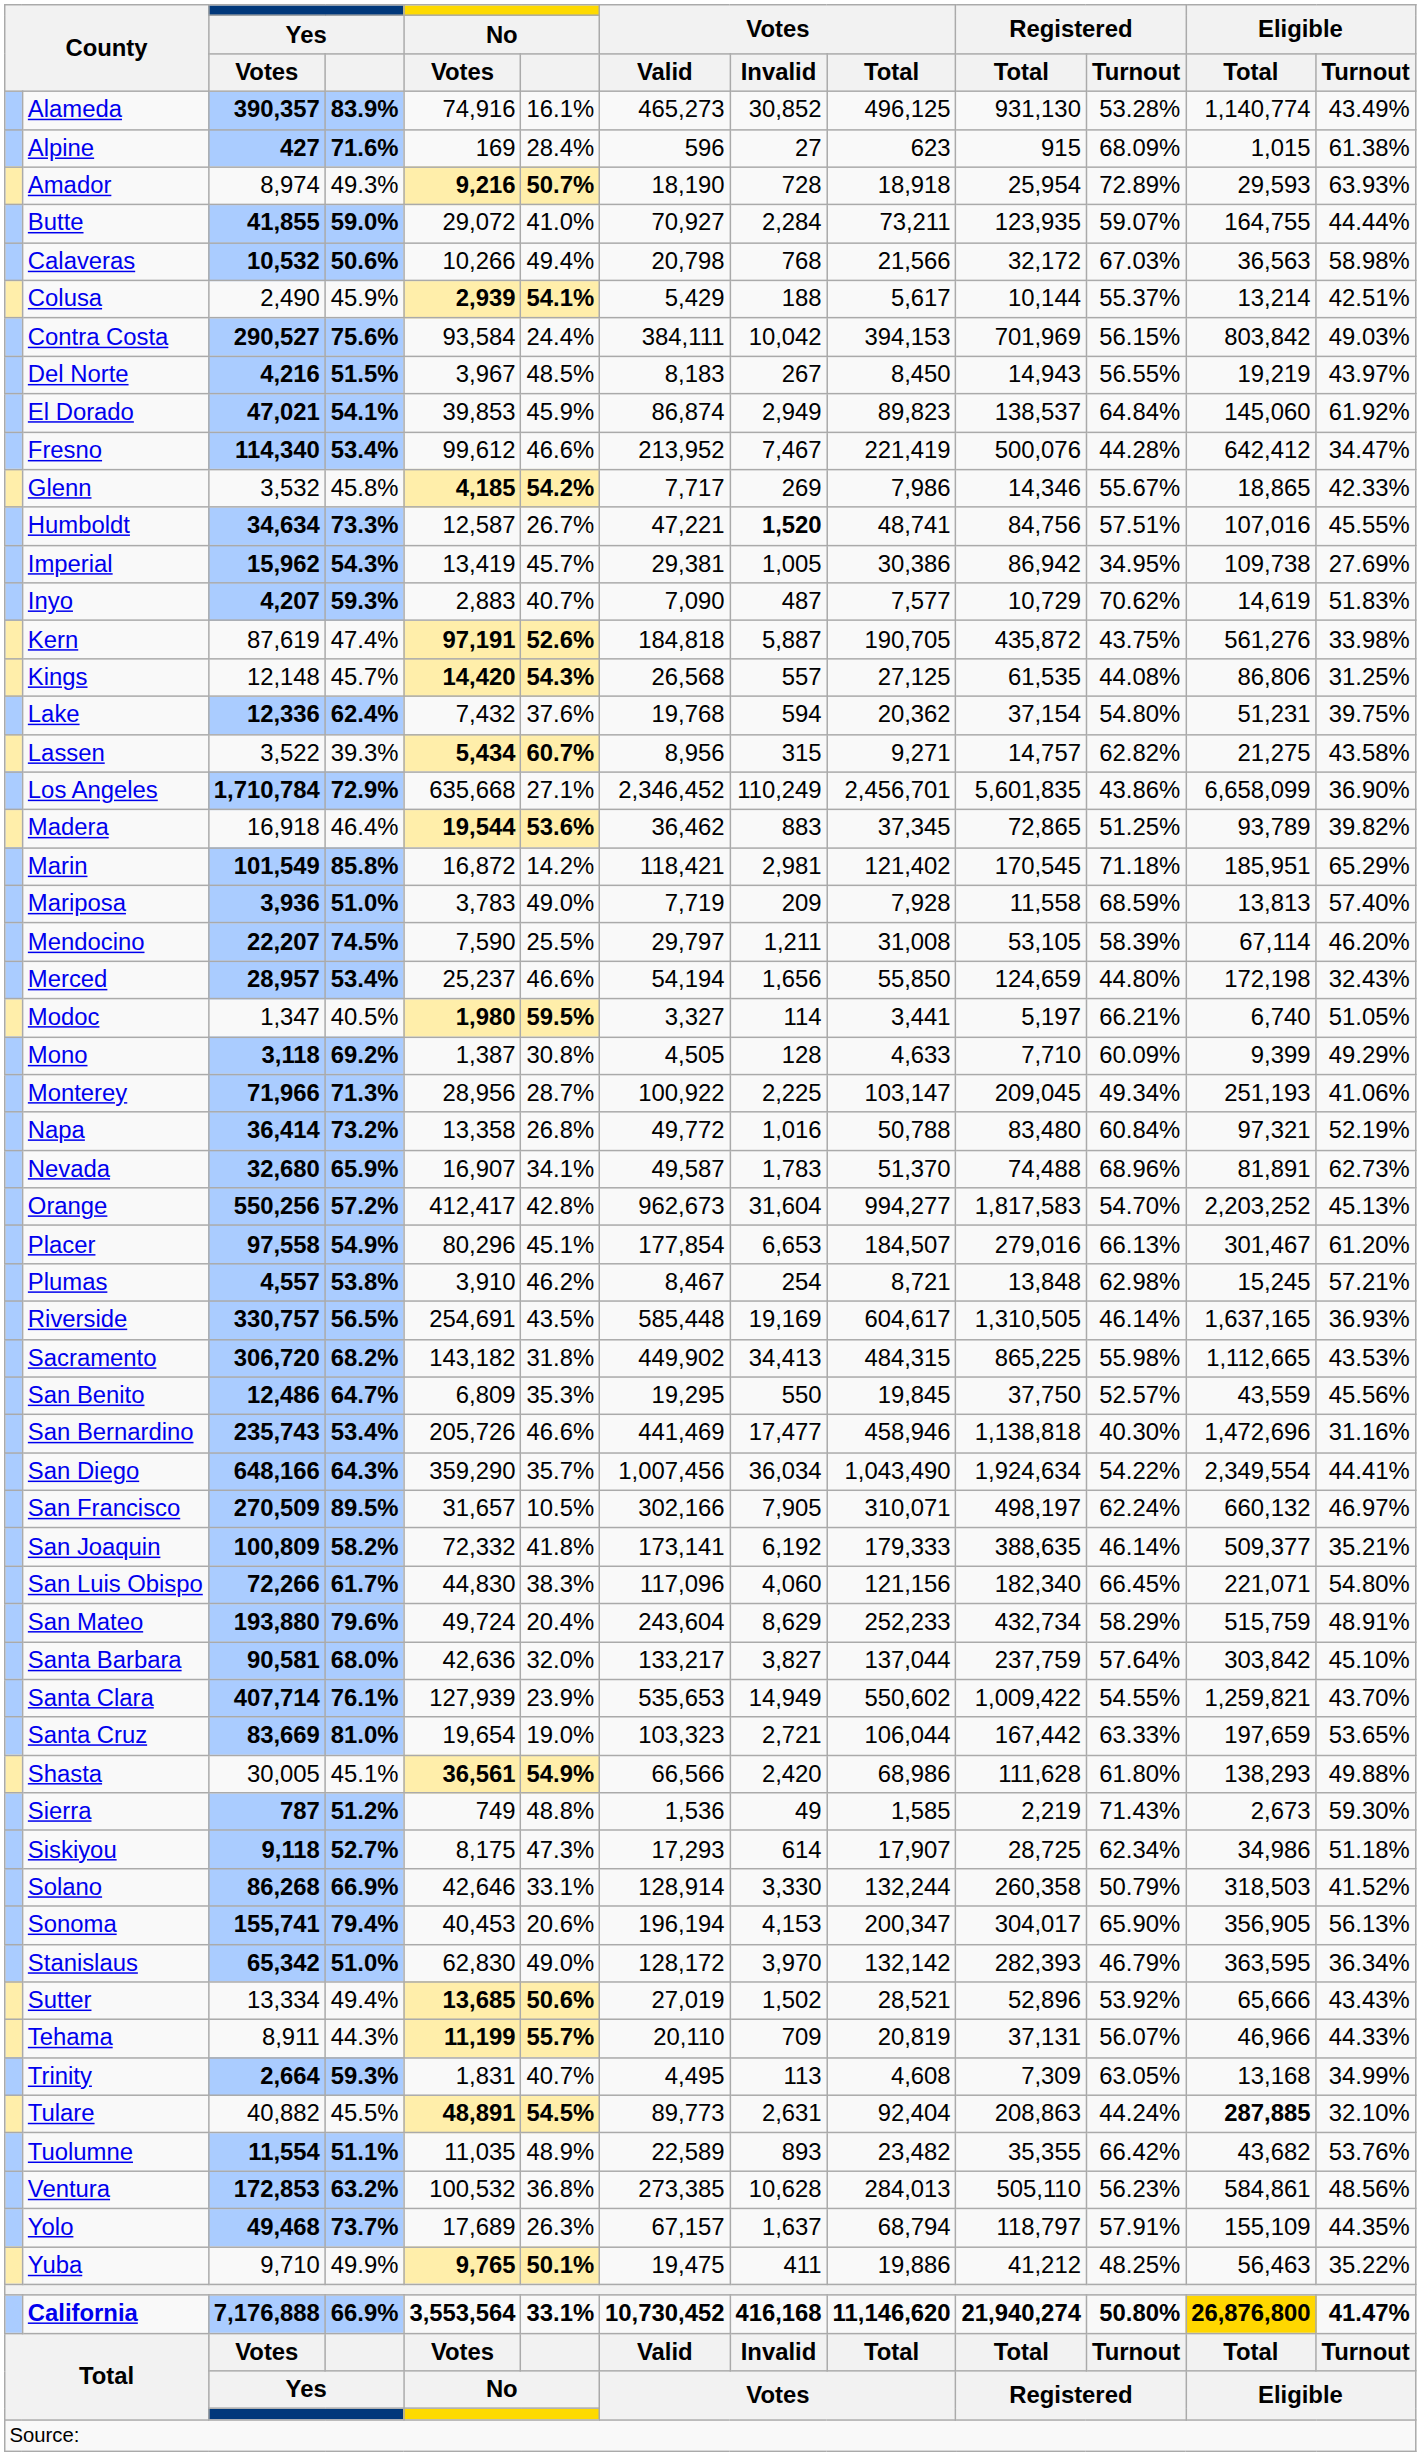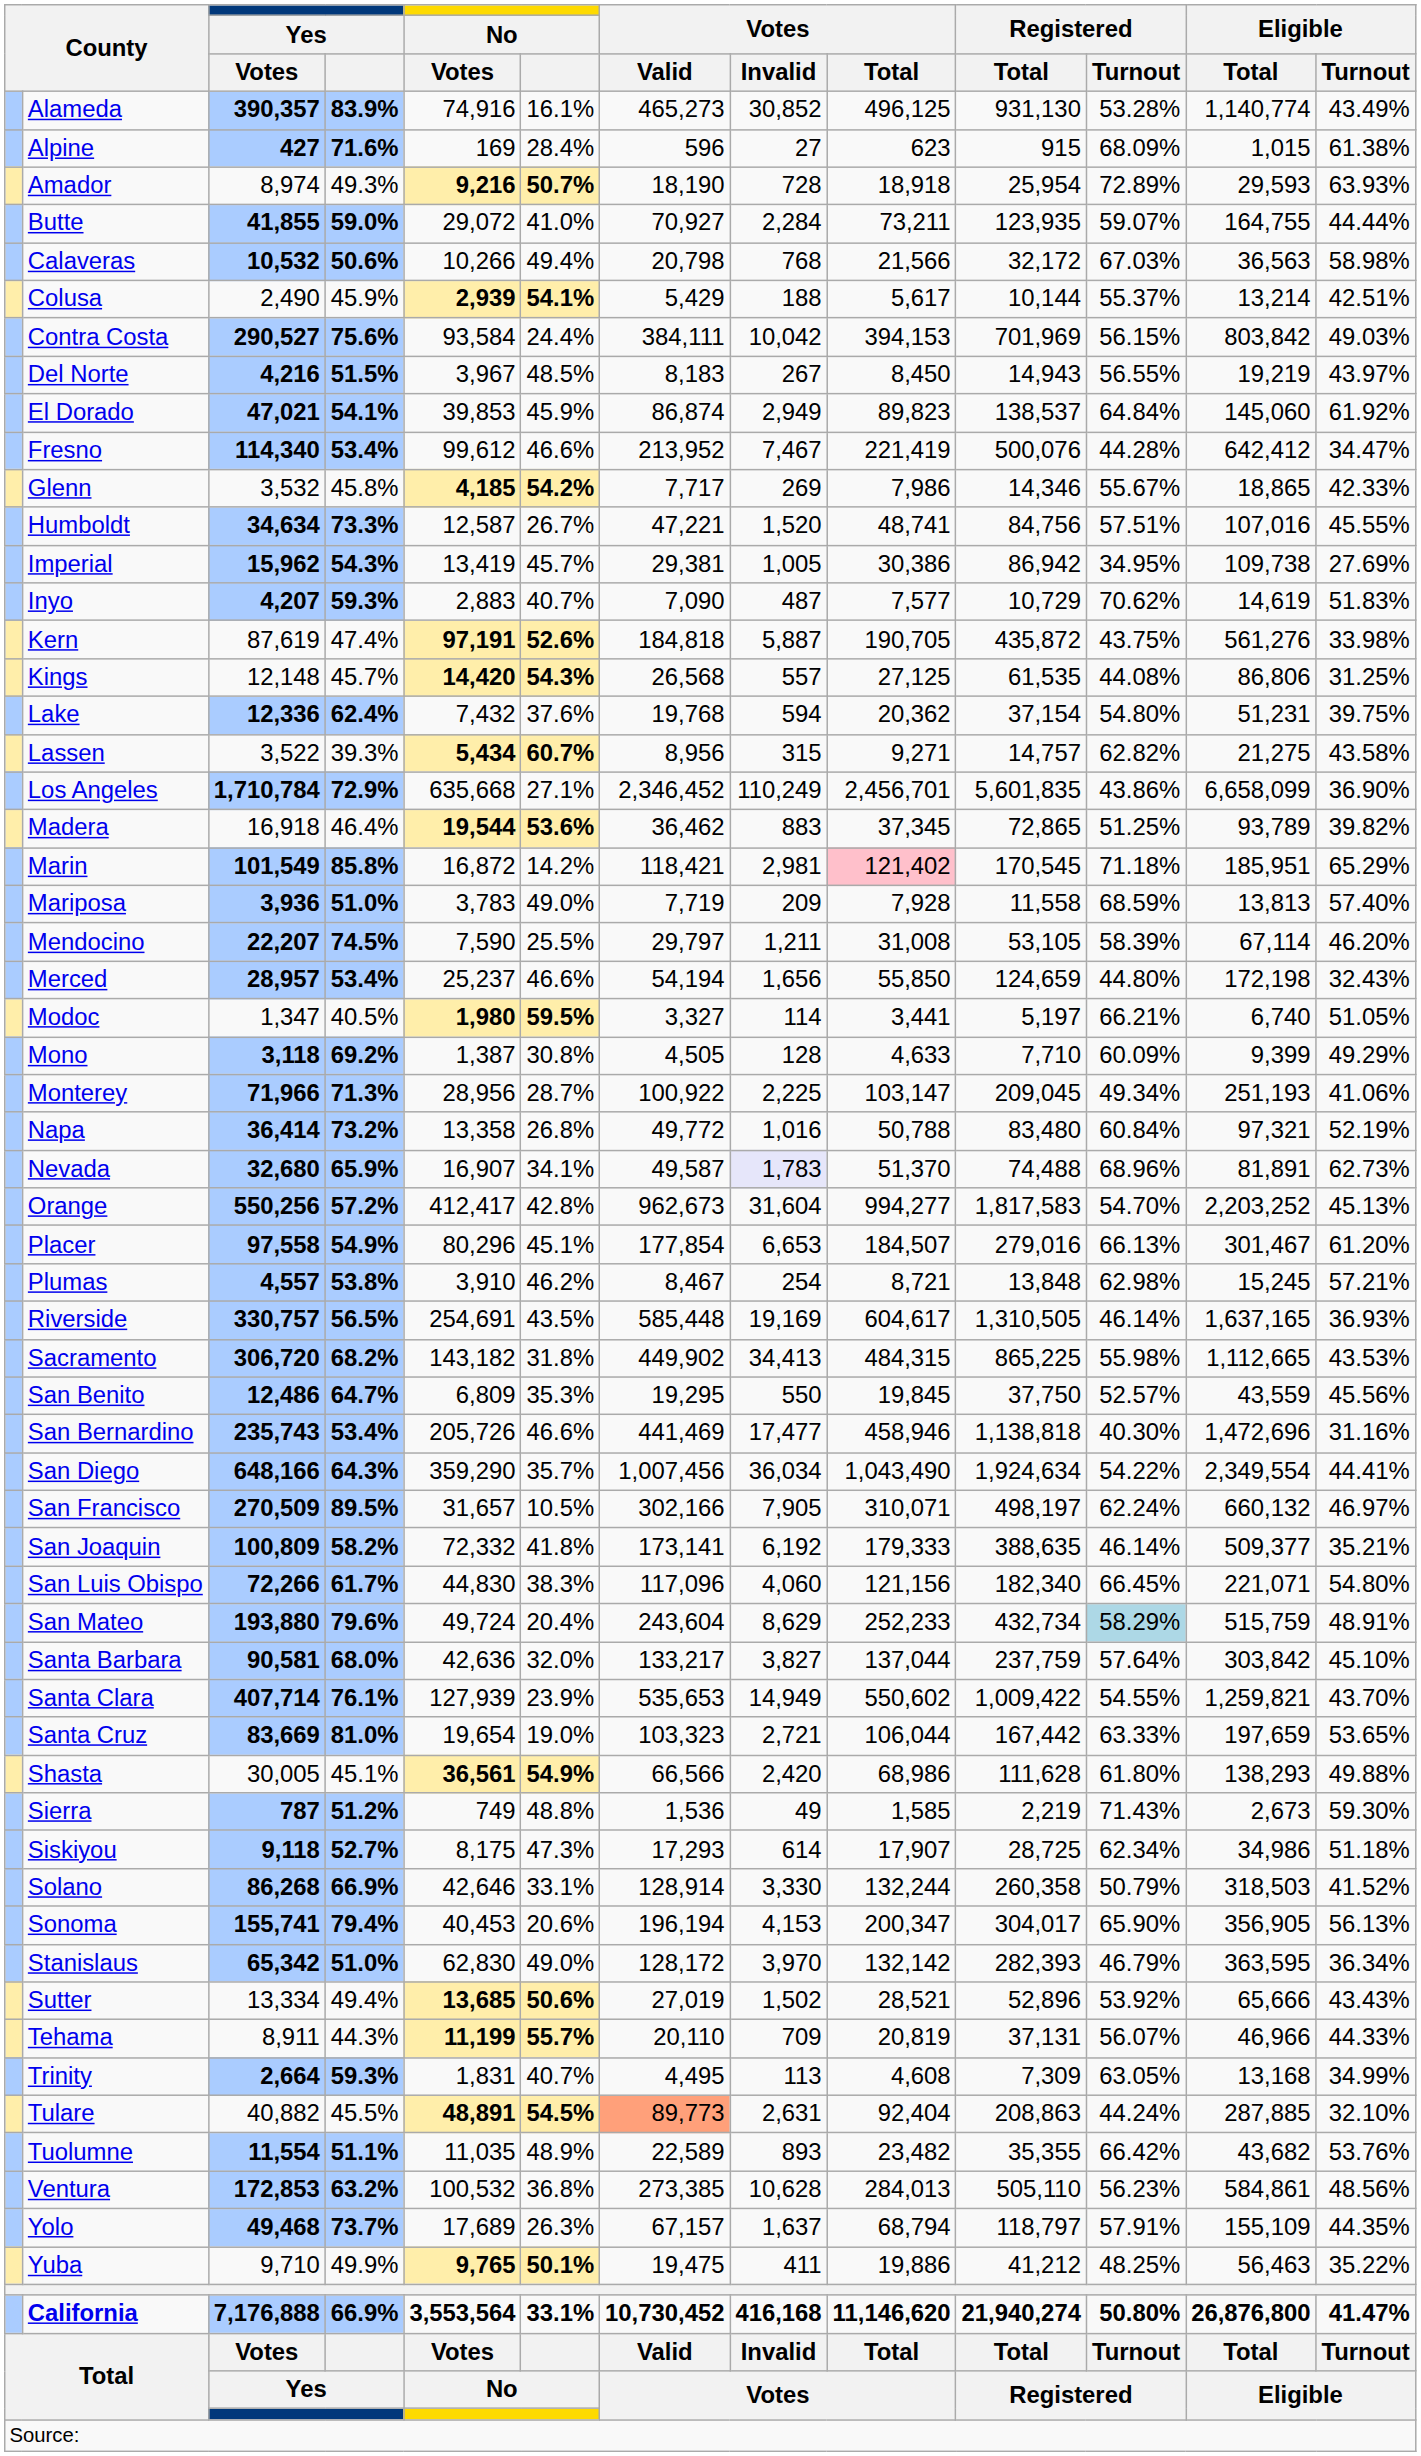(792, 525) bold -> (792, 525) normal
(907, 866) no background -> (907, 866) pink background
(792, 1168) no background -> (792, 1168) lavender background
(1140, 1622) no background -> (1140, 1622) lightblue background
(688, 2113) no background -> (688, 2113) lightsalmon background
(1267, 2113) bold -> (1267, 2113) normal
(1251, 2313) gold background -> (1251, 2313) no background
